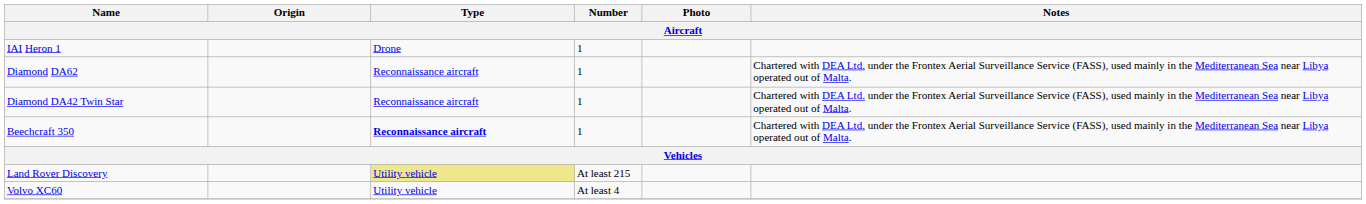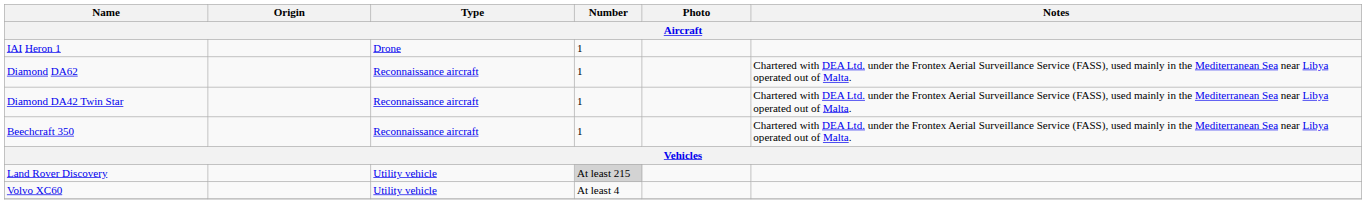(430, 131) bold -> (426, 131) normal
(405, 173) khaki background -> (405, 173) no background
(604, 173) no background -> (604, 173) lightgrey background
